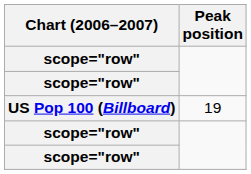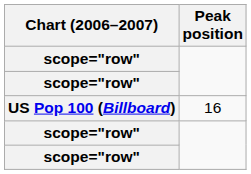(213, 108) 19 -> (213, 108) 16
